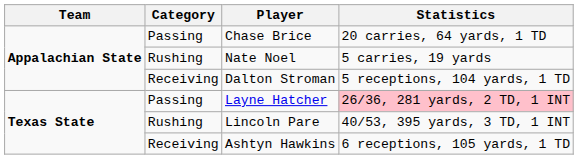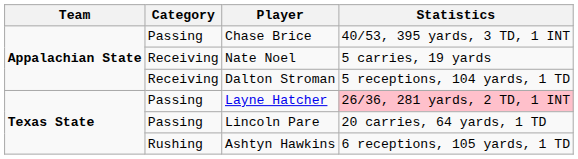(444, 37) 20 carries, 64 yards, 1 TD -> (456, 37) 40/53, 395 yards, 3 TD, 1 INT
(175, 58) Rushing -> (183, 58) Receiving
(175, 122) Rushing -> (175, 122) Passing
(456, 122) 40/53, 395 yards, 3 TD, 1 INT -> (444, 122) 20 carries, 64 yards, 1 TD
(183, 144) Receiving -> (175, 144) Rushing
